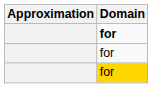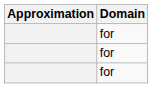(108, 33) bold -> (107, 33) normal
(107, 72) gold background -> (107, 72) no background
